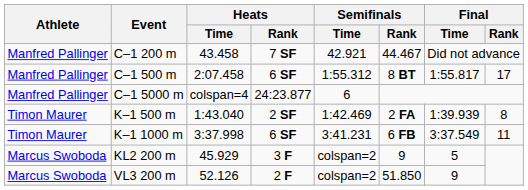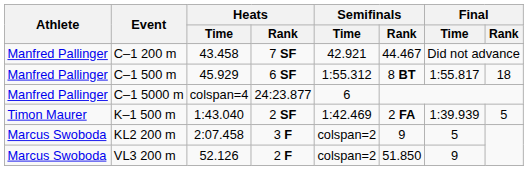(219, 75) 2:07.458 -> (219, 75) 45.929
(504, 75) 17 -> (504, 75) 18
(504, 115) 8 -> (504, 115) 5
- row: (148, 135)
(219, 156) 45.929 -> (219, 135) 2:07.458
